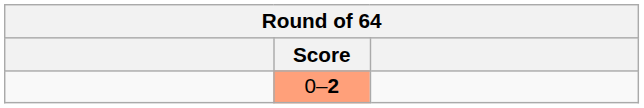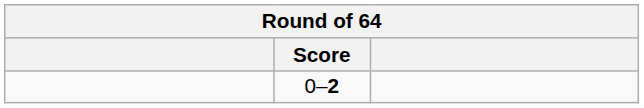(322, 87) lightsalmon background -> (322, 87) no background
